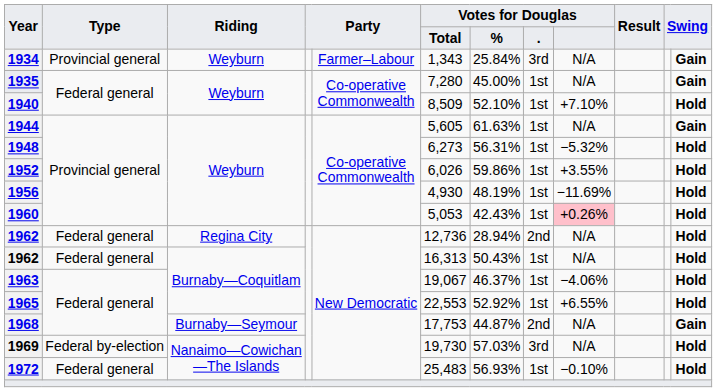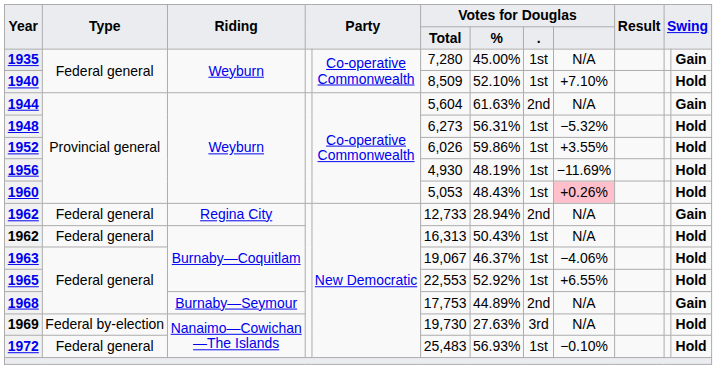- row: (23, 60)
(445, 126) 5,605 -> (445, 104) 5,604
(539, 126) 1st -> (539, 104) 2nd
(497, 215) 42.43% -> (497, 192) 48.43%
(445, 237) 12,736 -> (445, 215) 12,733
(691, 237) Hold -> (691, 215) Gain
(497, 325) 44.87% -> (497, 303) 44.89%
(497, 347) 57.03% -> (497, 325) 27.63%
